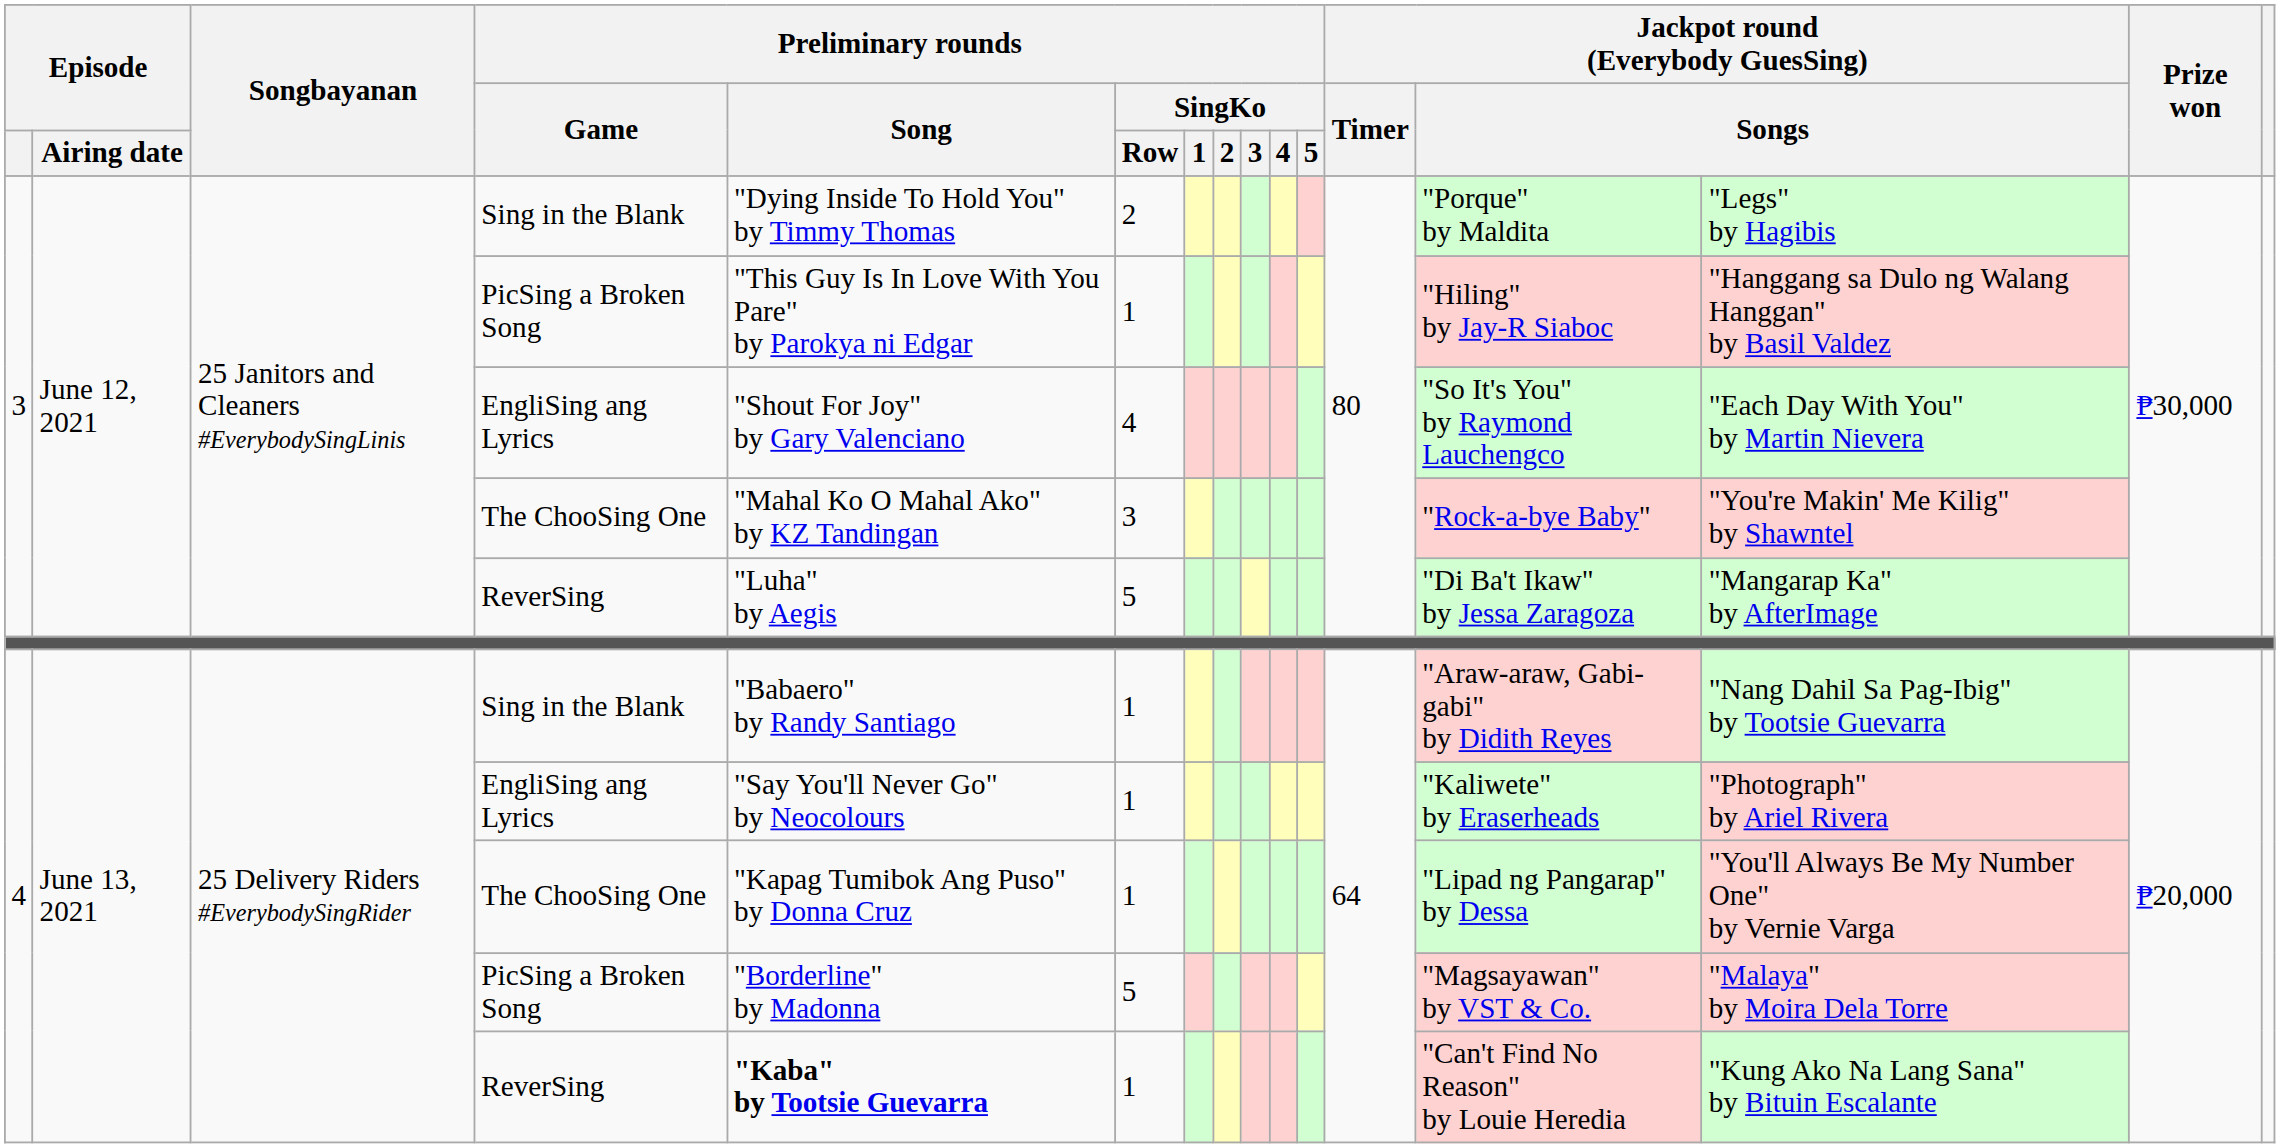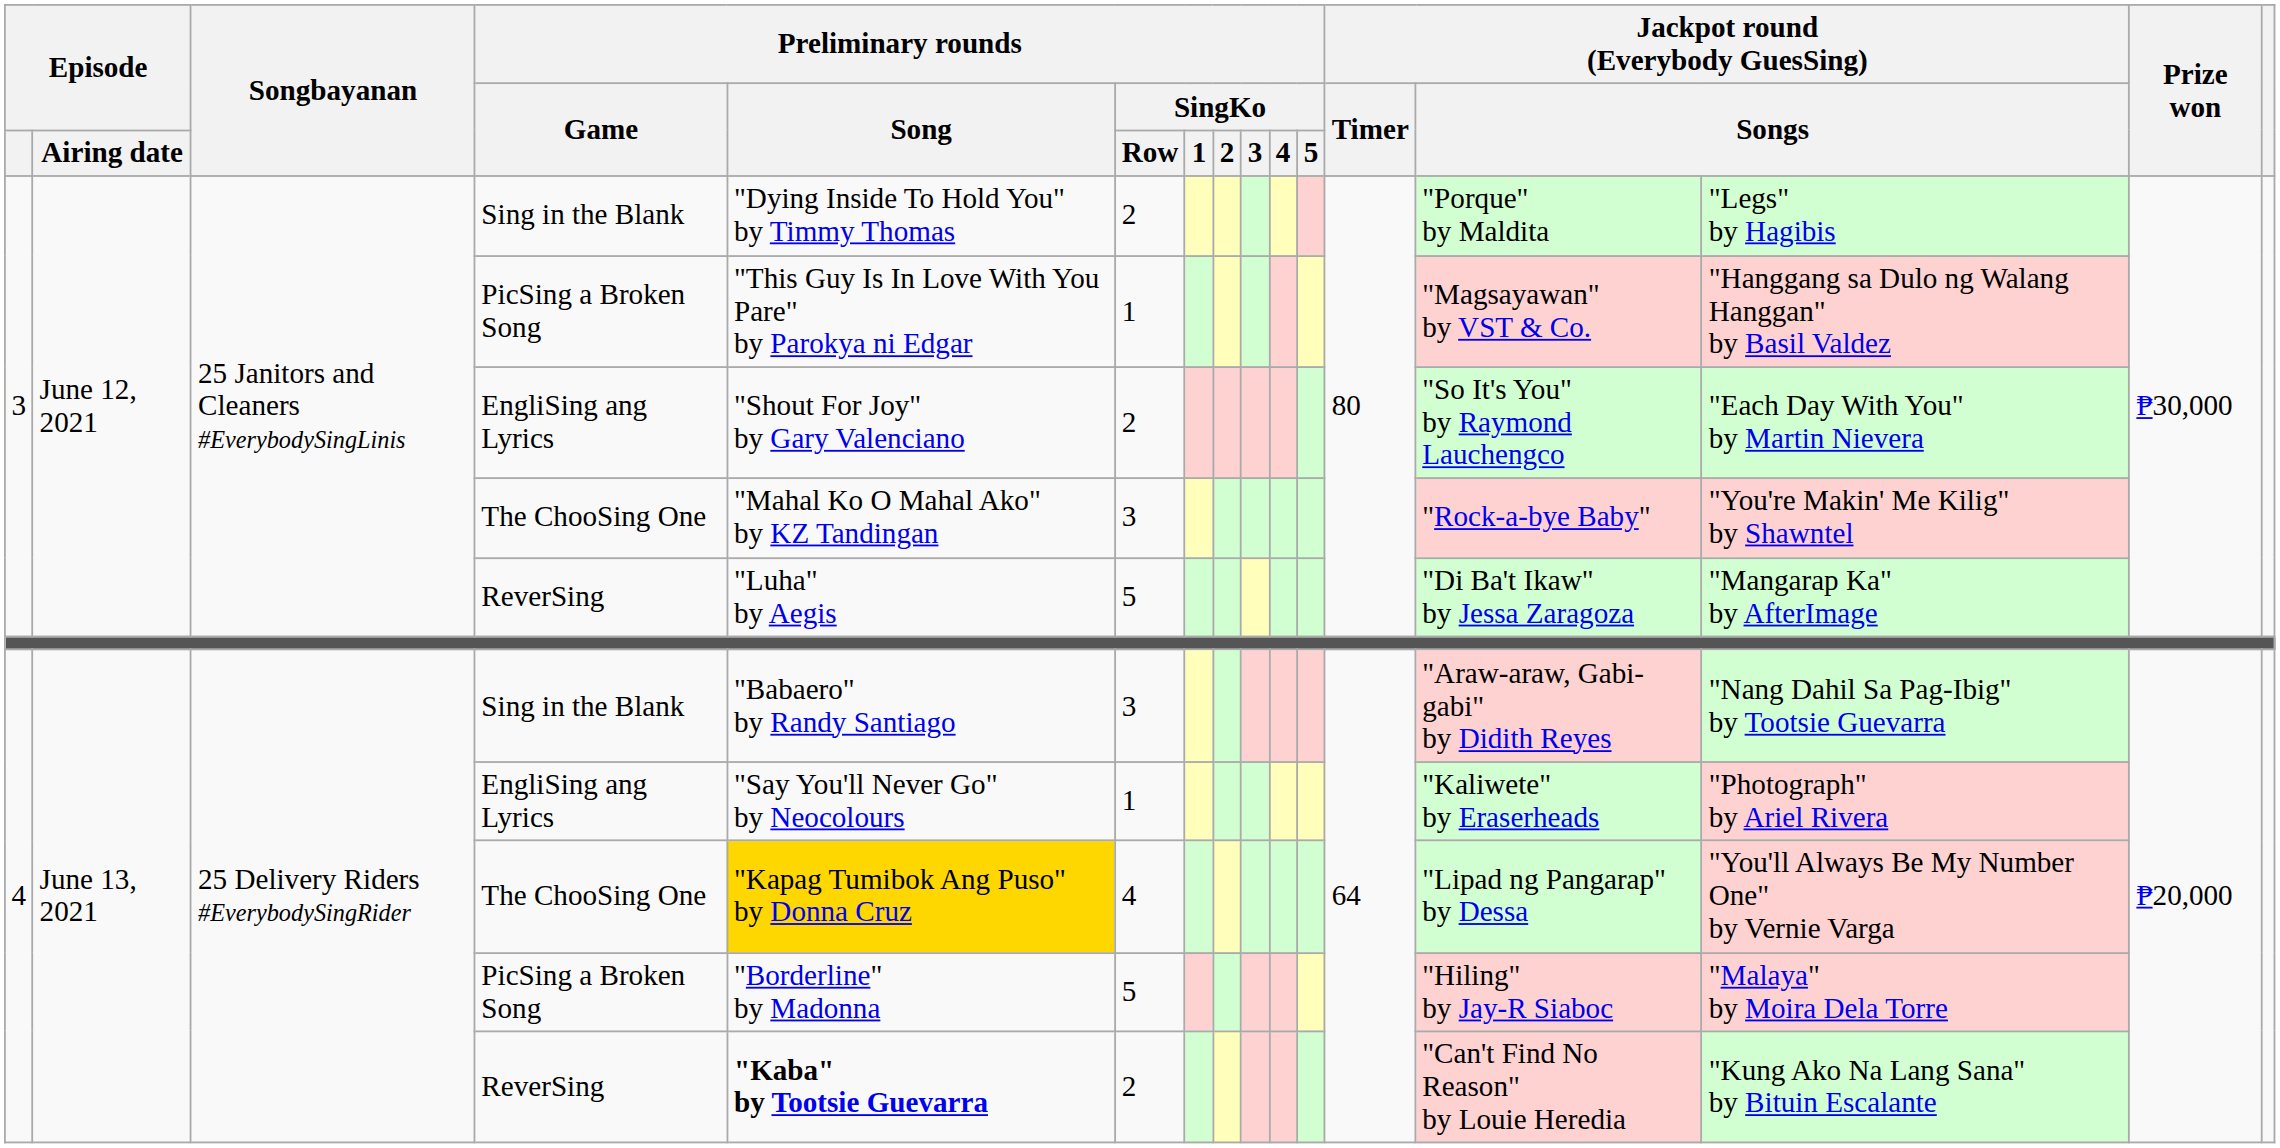(1518, 310) "Hiling" by Jay-R Siaboc -> (1511, 310) "Magsayawan" by VST & Co.
(1129, 422) 4 -> (1129, 422) 2
(1129, 705) 1 -> (1129, 705) 3
(900, 895) no background -> (900, 895) gold background
(1129, 895) 1 -> (1129, 895) 4
(1511, 991) "Magsayawan" by VST & Co. -> (1518, 991) "Hiling" by Jay-R Siaboc
(1129, 1086) 1 -> (1129, 1086) 2
